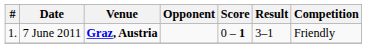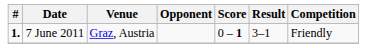(12, 33) normal -> (16, 33) bold
(122, 33) bold -> (122, 33) normal
